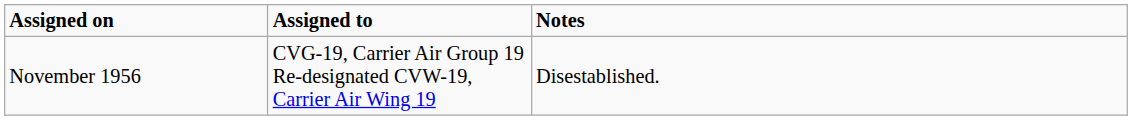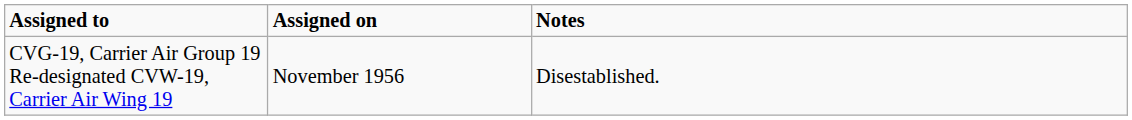columns swapped: (323, 20) <-> (62, 20)
